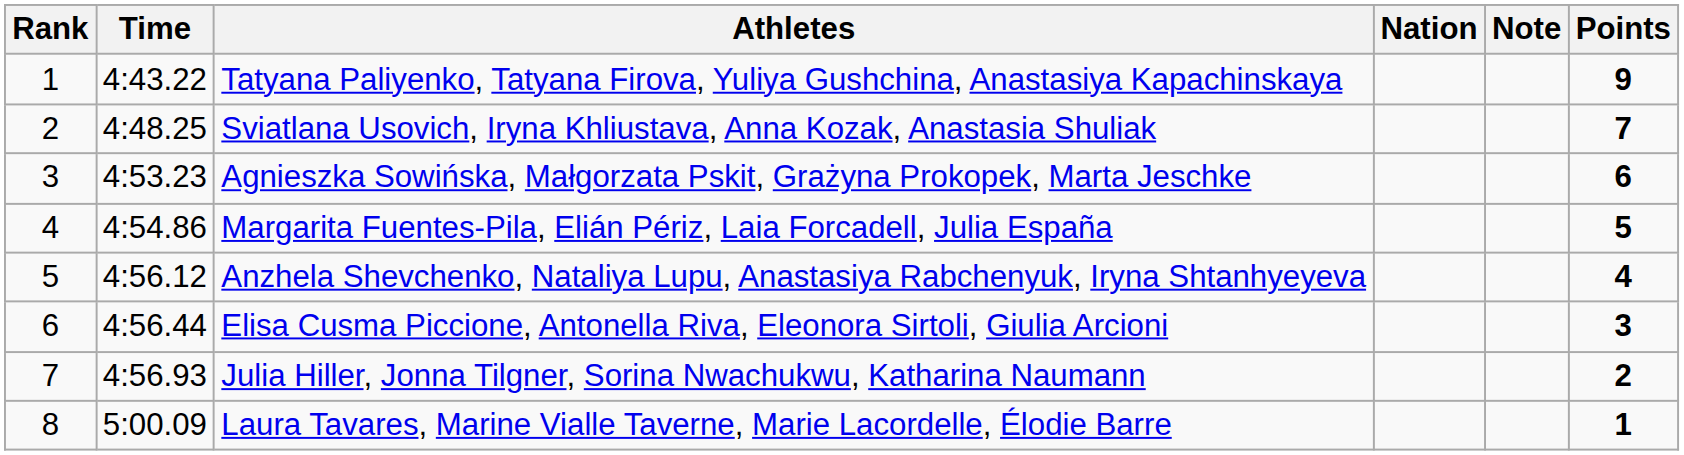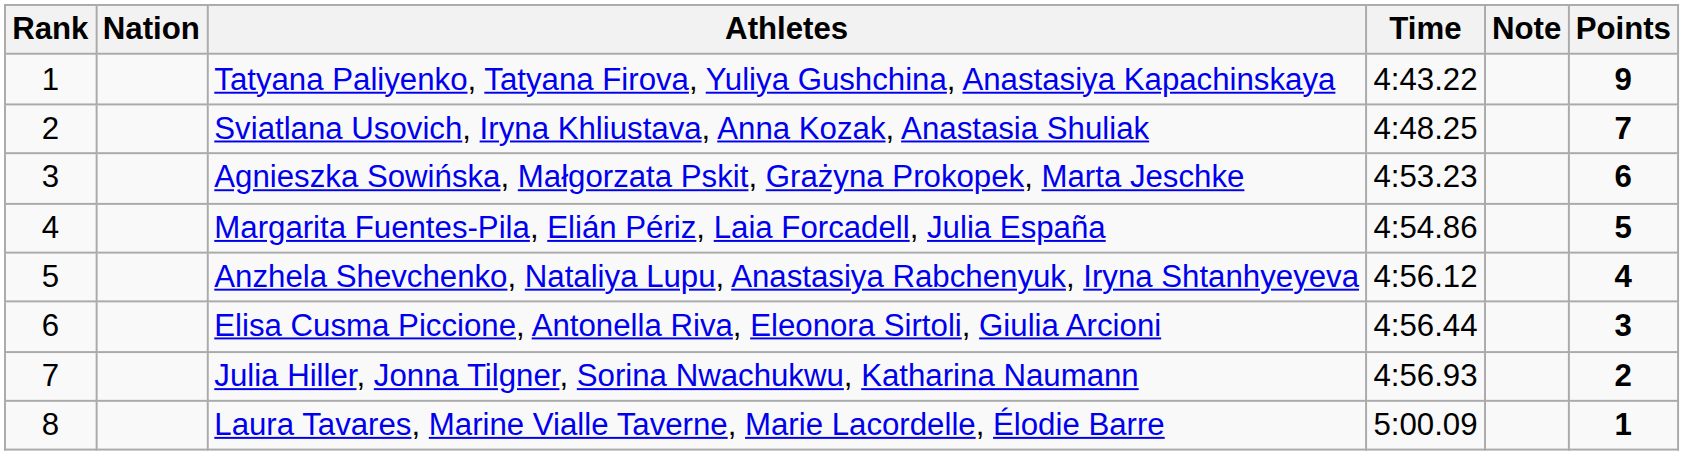columns swapped: (1429, 29) <-> (155, 29)
